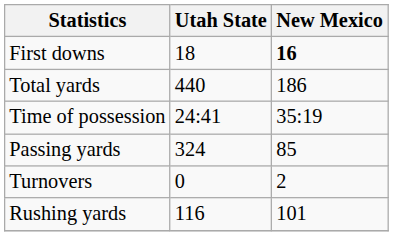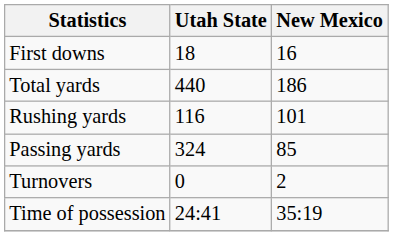(286, 52) bold -> (286, 52) normal
rows swapped: (68, 213) <-> (87, 117)
